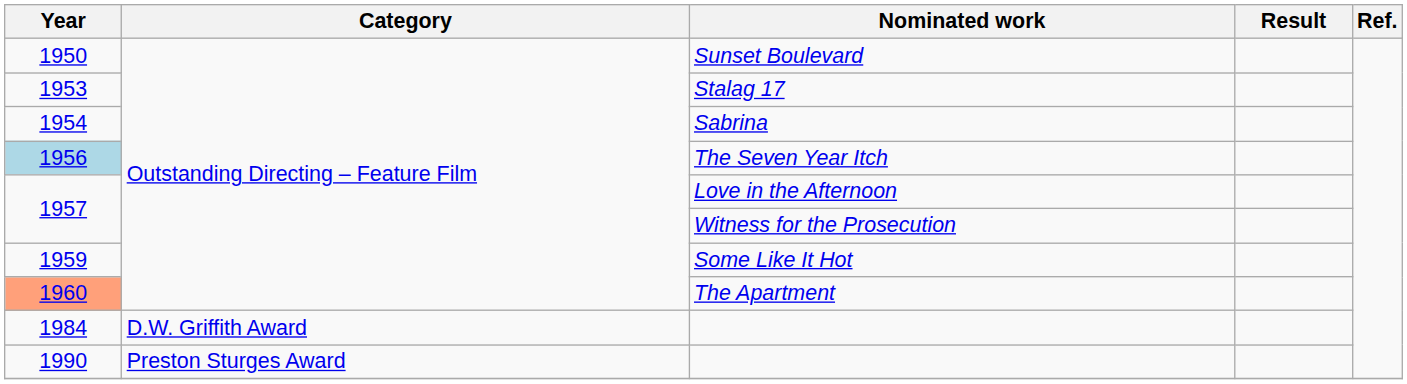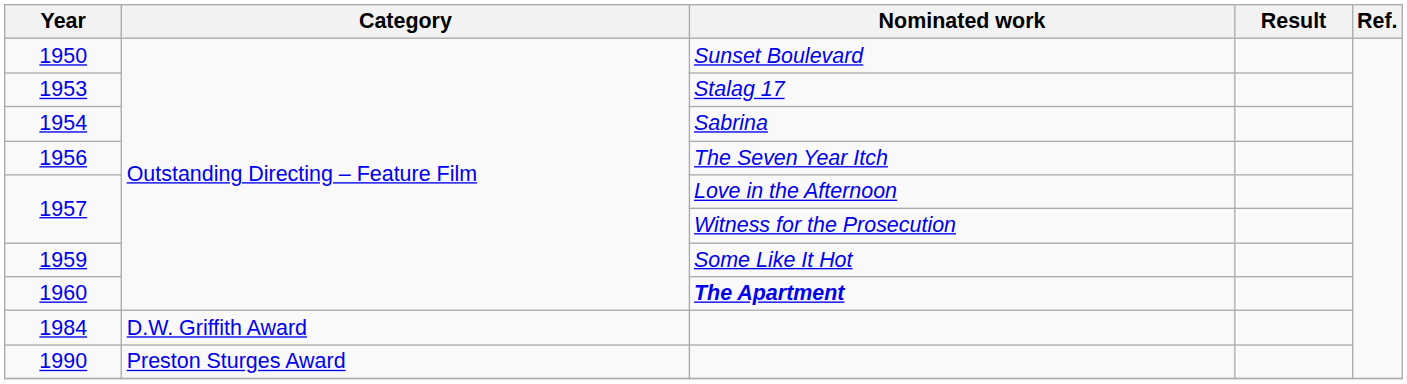(63, 157) lightblue background -> (63, 157) no background
(63, 293) lightsalmon background -> (63, 293) no background
(765, 293) normal -> (769, 293) bold
